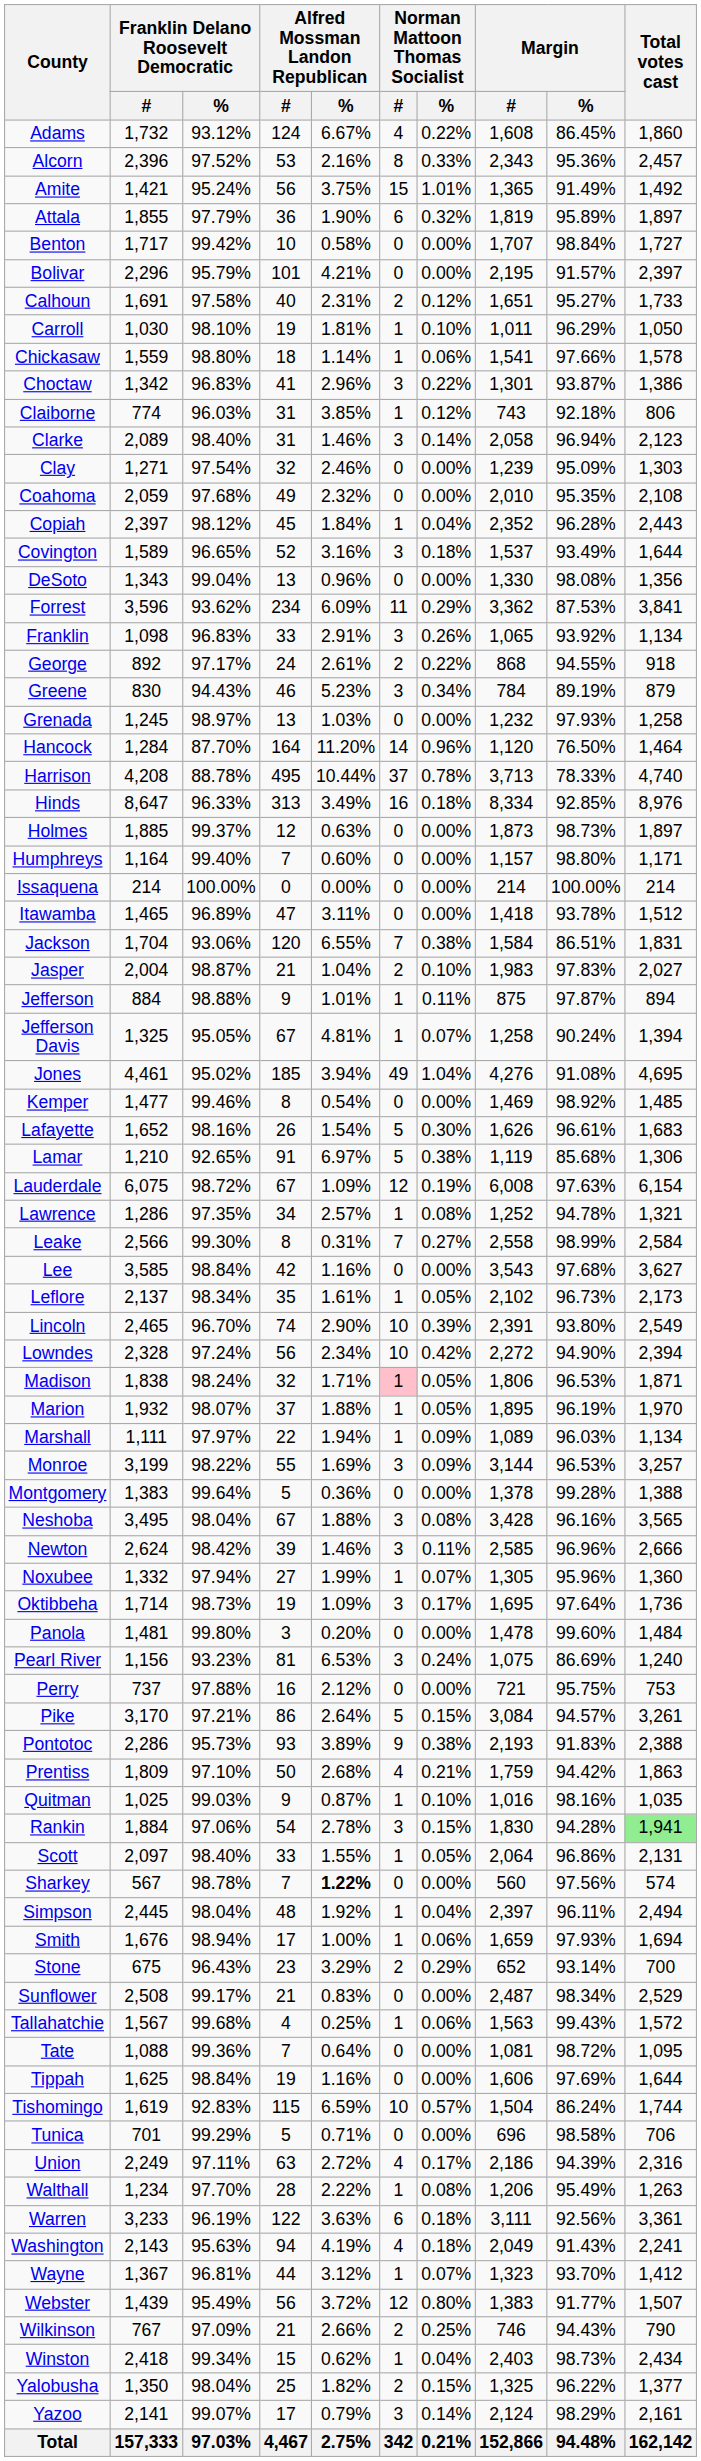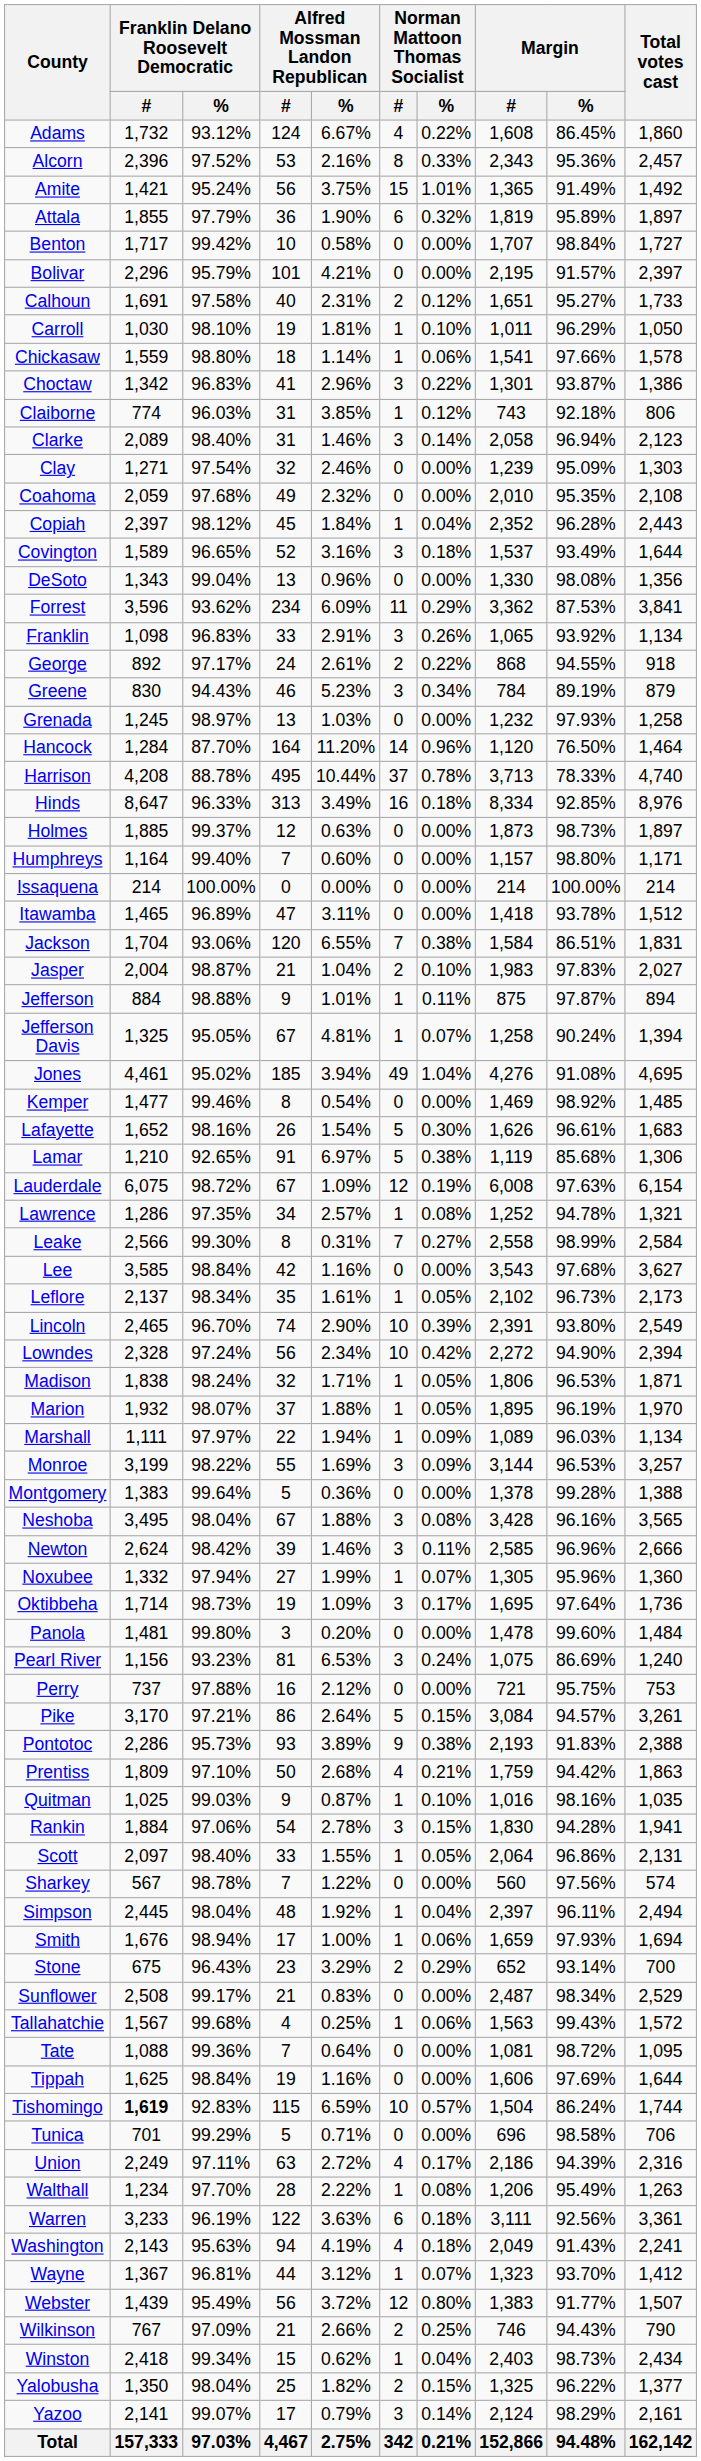(399, 1381) pink background -> (399, 1381) no background
(661, 1828) lightgreen background -> (661, 1828) no background
(346, 1884) bold -> (346, 1884) normal
(146, 2107) normal -> (146, 2107) bold
